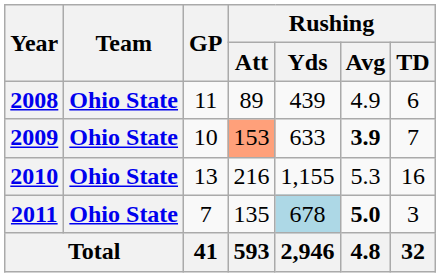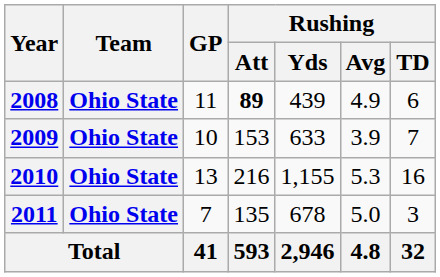(251, 99) normal -> (251, 99) bold
(251, 137) lightsalmon background -> (251, 137) no background
(365, 137) bold -> (365, 137) normal
(308, 213) lightblue background -> (308, 213) no background
(365, 213) bold -> (365, 213) normal
